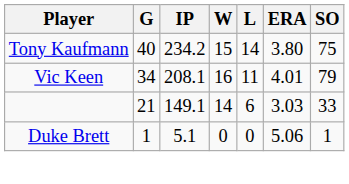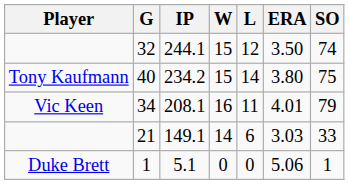+ row: (146, 48)
